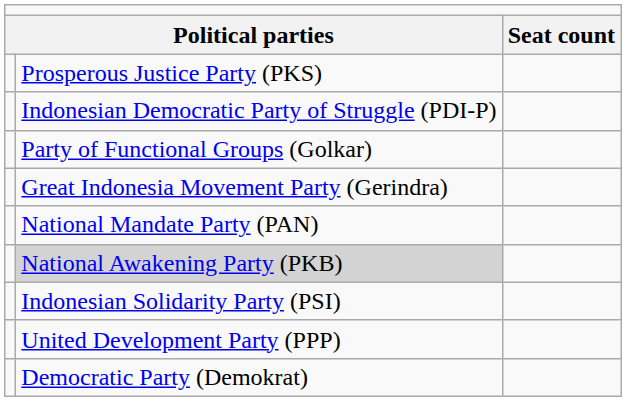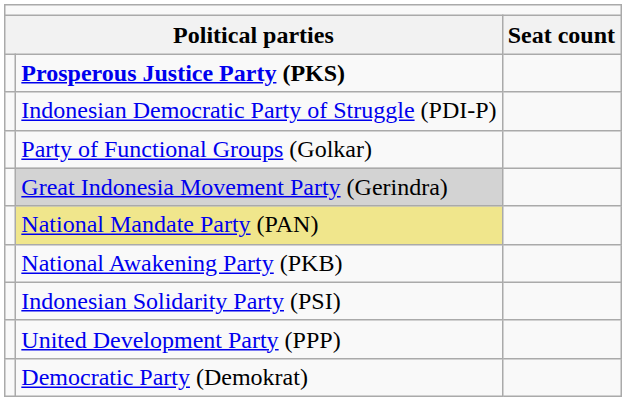(172, 72) normal -> (183, 72) bold
(235, 186) no background -> (235, 186) lightgrey background
(170, 224) no background -> (170, 224) khaki background
(182, 262) lightgrey background -> (182, 262) no background
